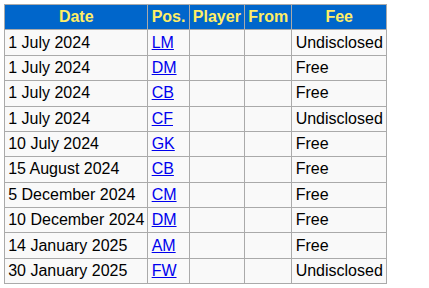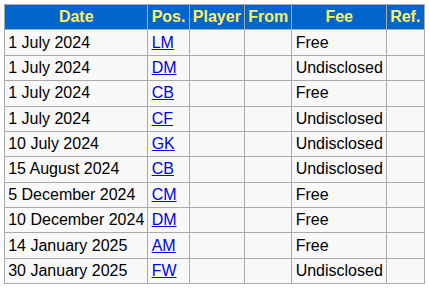+ column: (405, 17)
(339, 42) Undisclosed -> (312, 42) Free
(312, 67) Free -> (339, 67) Undisclosed
(312, 144) Free -> (339, 144) Undisclosed
(312, 169) Free -> (339, 169) Undisclosed
